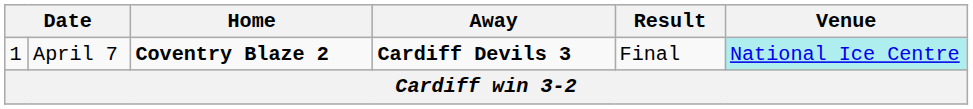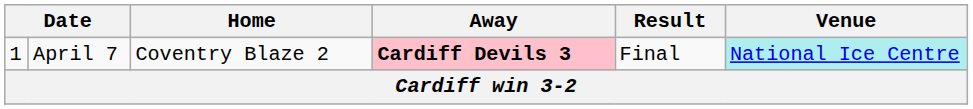(232, 54) bold -> (232, 54) normal
(474, 54) no background -> (474, 54) pink background
